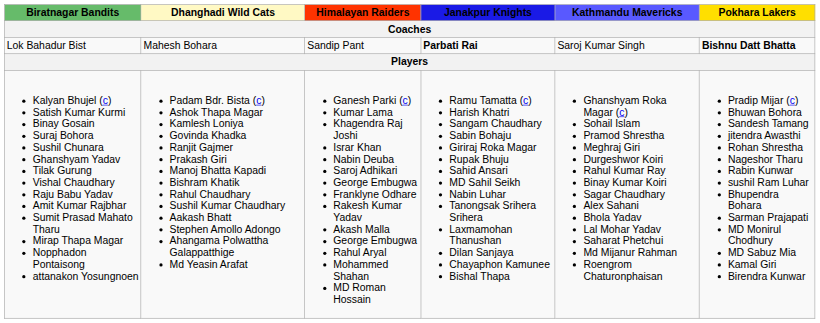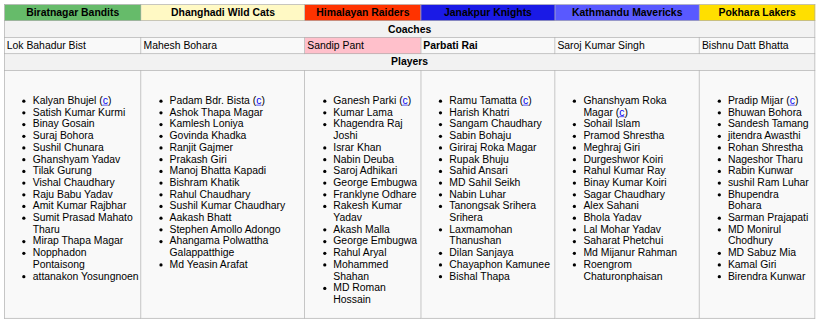(336, 45) no background -> (336, 45) pink background
(749, 45) bold -> (745, 45) normal
